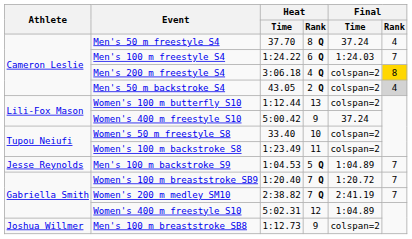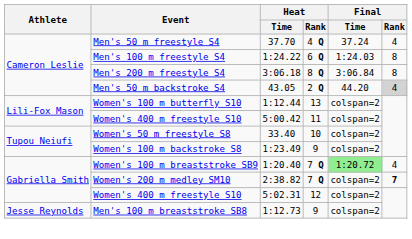(316, 41) 8 Q -> (316, 41) 4 Q
(395, 57) 7 -> (395, 57) 8
(316, 72) 4 Q -> (316, 72) 8 Q
(355, 72) colspan=2 -> (355, 72) 3:06.84
(395, 72) gold background -> (395, 72) no background
(355, 87) colspan=2 -> (355, 87) 44.20
(316, 118) 9 -> (316, 118) 11
(355, 118) 37.24 -> (355, 118) colspan=2
(316, 149) 11 -> (316, 149) 9
- row: (162, 164)
(355, 179) no background -> (355, 164) lightgreen background
(395, 179) 7 -> (395, 164) 4
(355, 195) 2:41.19 -> (355, 179) colspan=2
(395, 195) normal -> (395, 179) bold
(355, 210) 1:04.89 -> (355, 195) colspan=2
(45, 225) Joshua Willmer -> (45, 210) Jesse Reynolds
